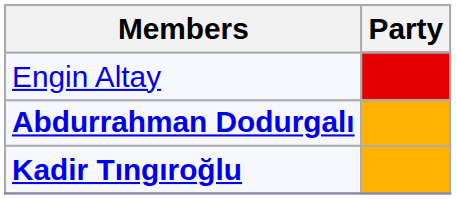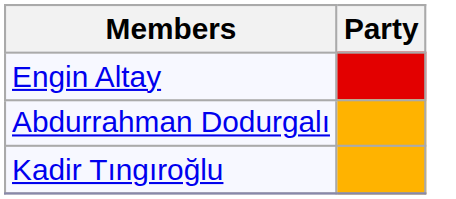(183, 123) bold -> (171, 123) normal
(127, 170) bold -> (118, 170) normal
